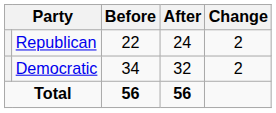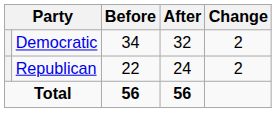rows swapped: (57, 68) <-> (56, 42)
